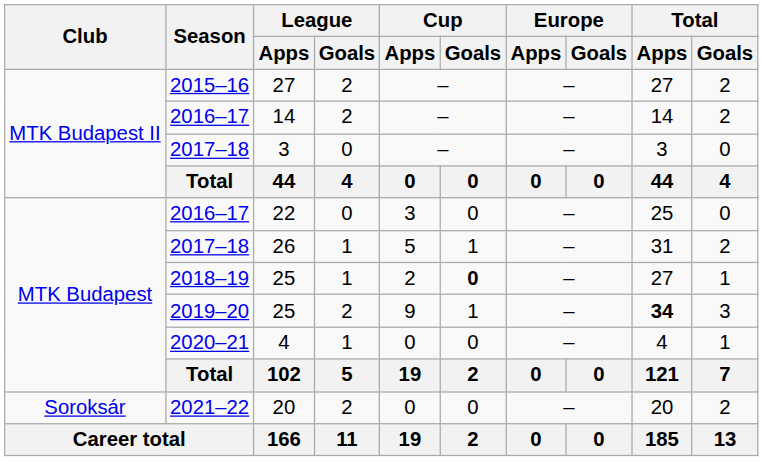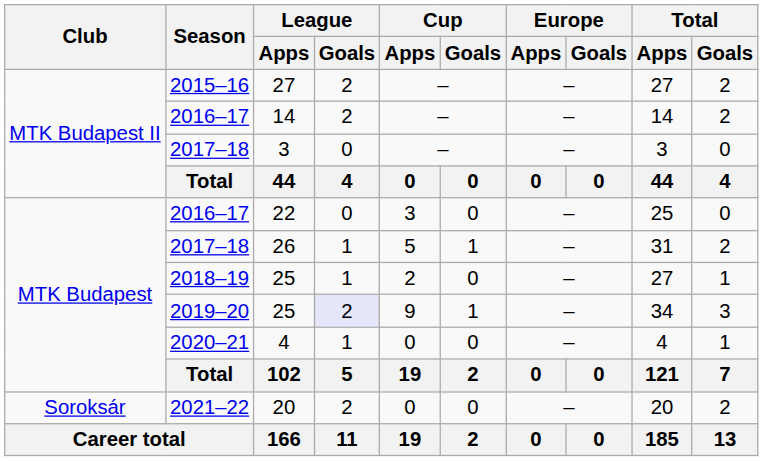(473, 278) bold -> (473, 278) normal
(347, 310) no background -> (347, 310) lavender background
(662, 310) bold -> (662, 310) normal
